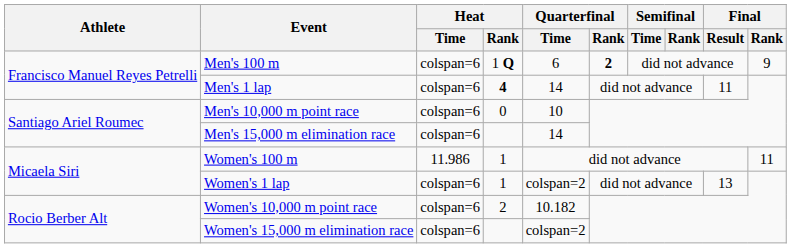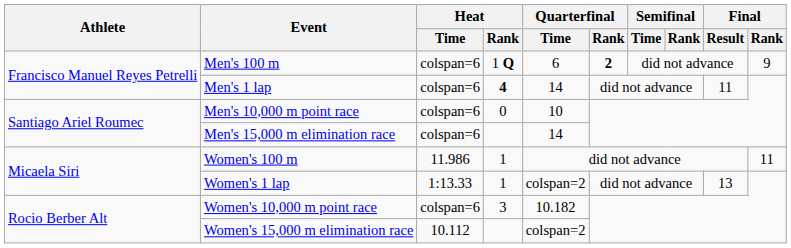(450, 183) colspan=6 -> (450, 183) 1:13.33
(503, 207) 2 -> (503, 207) 3
(450, 231) colspan=6 -> (450, 231) 10.112
